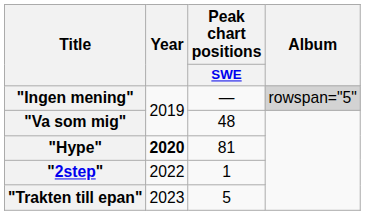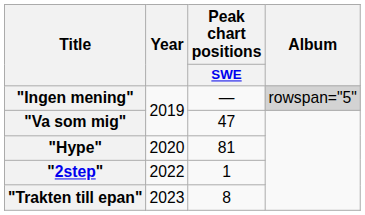(227, 122) 48 -> (227, 122) 47
(167, 147) bold -> (167, 147) normal
(227, 197) 5 -> (227, 197) 8
